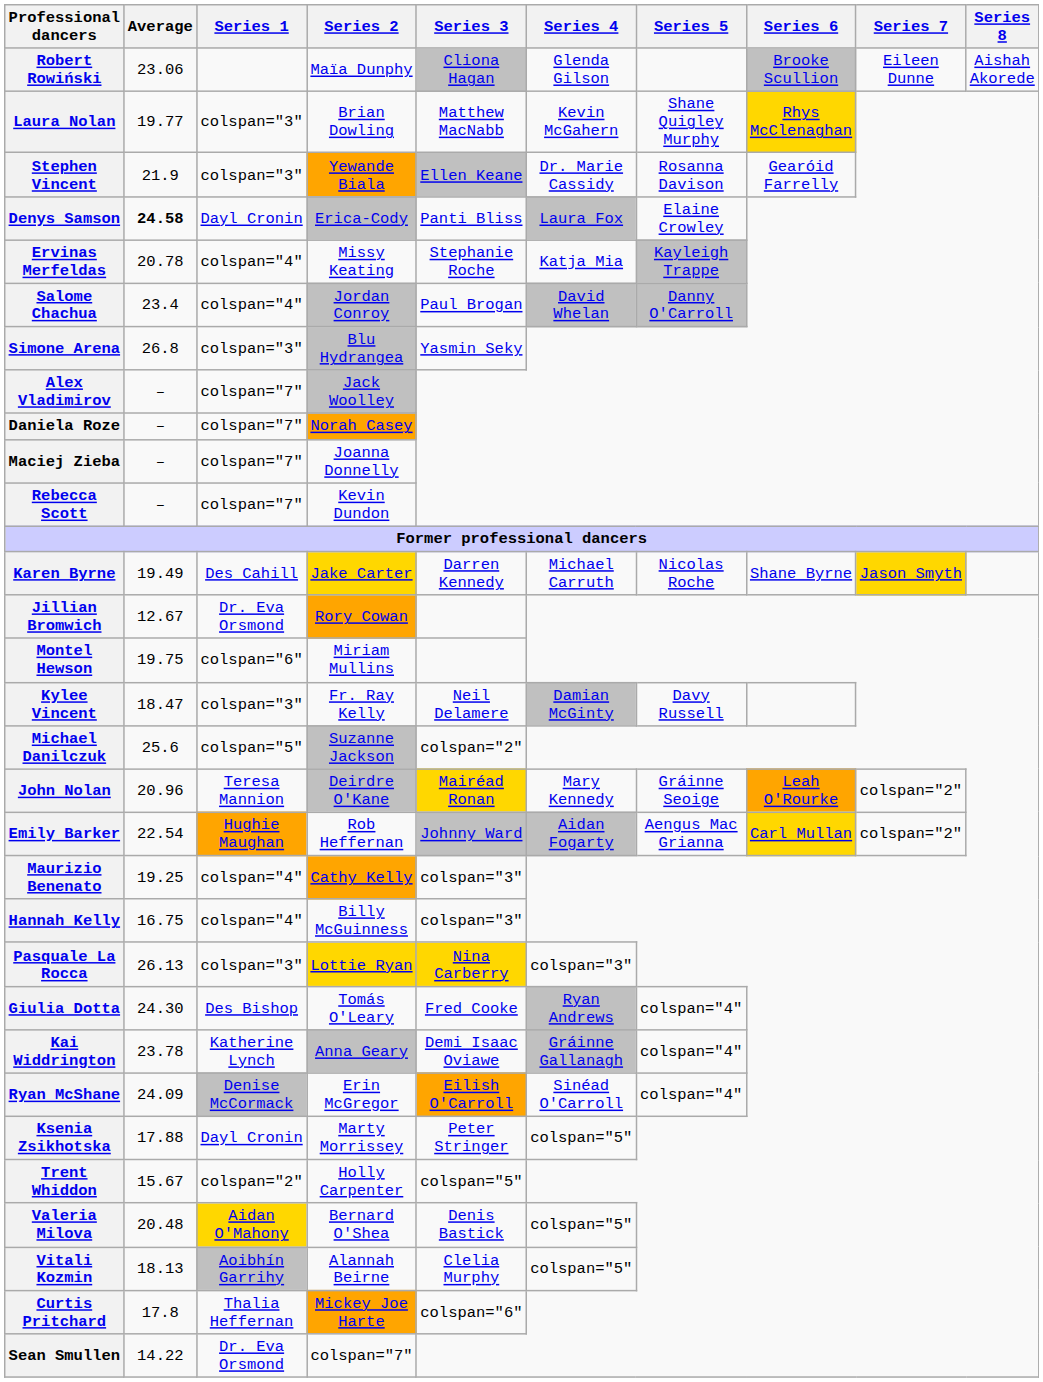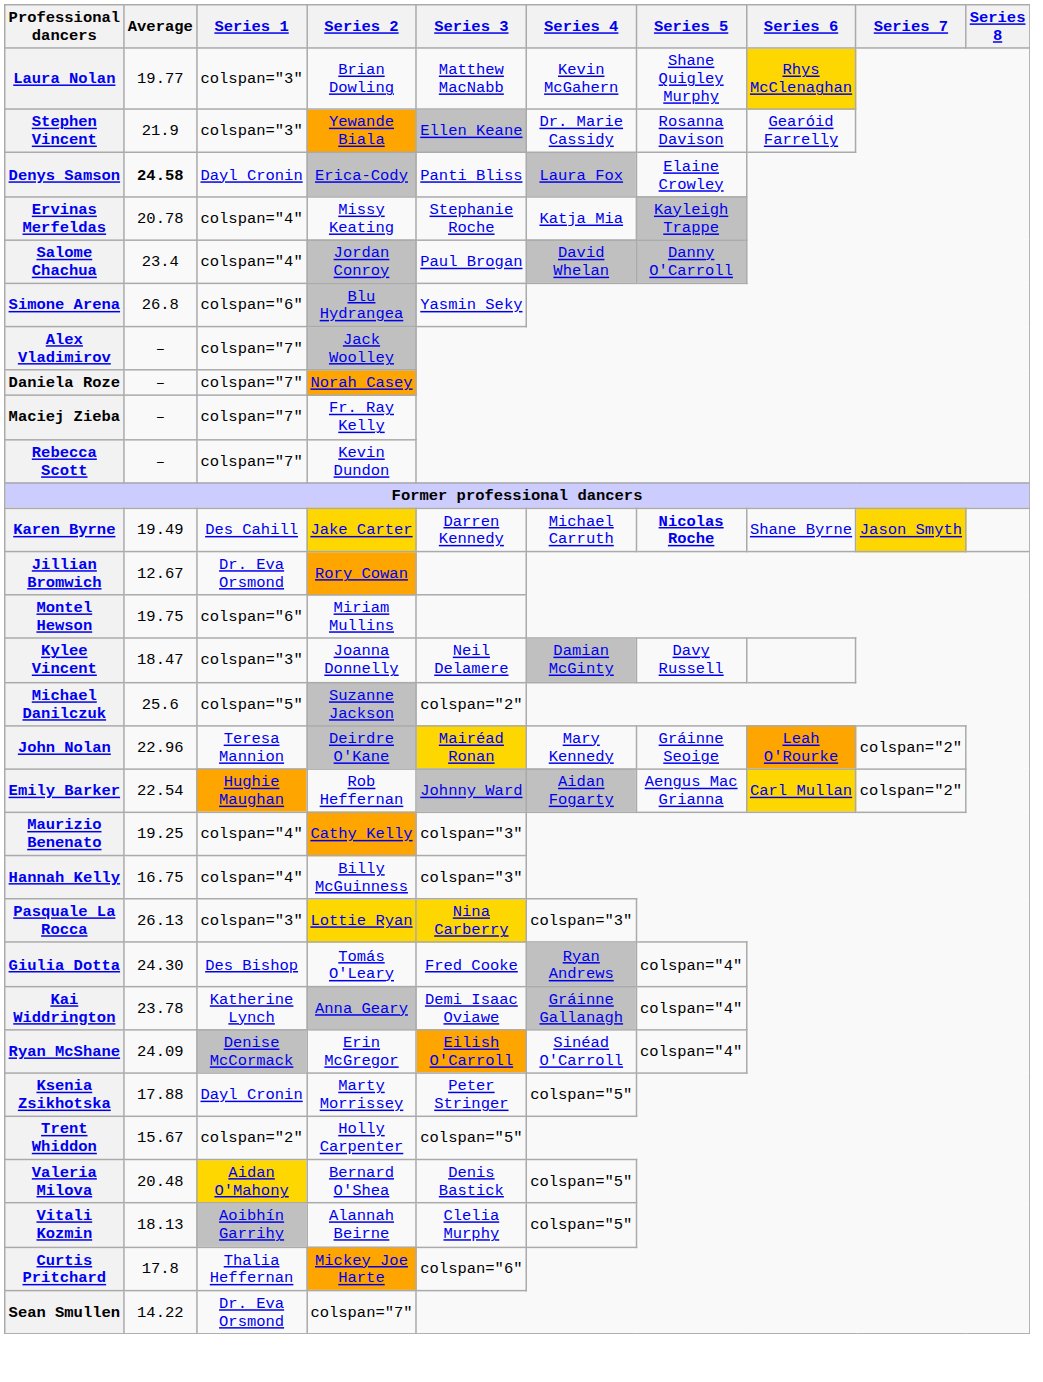- row: (64, 70)
(252, 348) colspan="3" -> (252, 305) colspan="6"
(361, 461) Joanna Donnelly -> (361, 417) Fr. Ray Kelly
(691, 573) normal -> (691, 530) bold
(361, 704) Fr. Ray Kelly -> (361, 660) Joanna Donnelly
(160, 791) 20.96 -> (160, 747) 22.96
